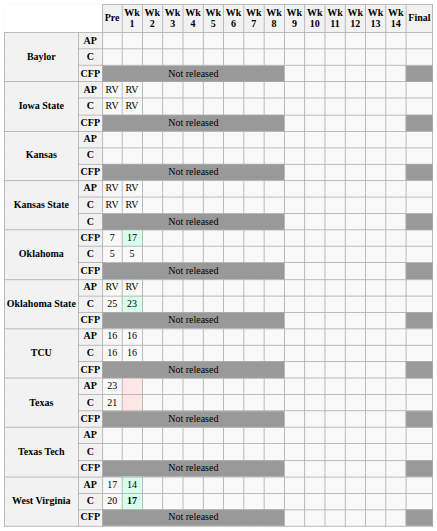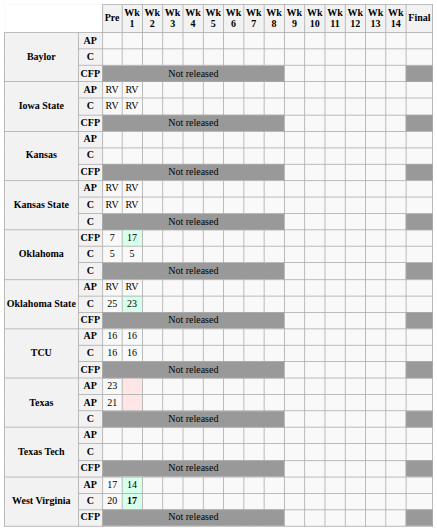(90, 271) CFP -> (90, 271) C
(90, 402) C -> (90, 402) AP
(90, 419) CFP -> (90, 419) C
